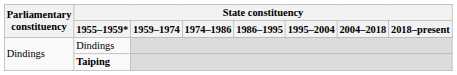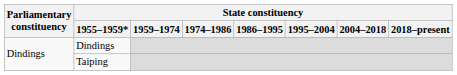(93, 62) bold -> (92, 62) normal
